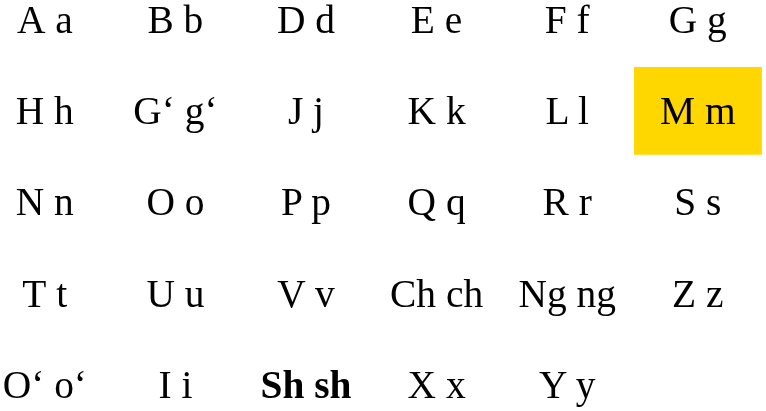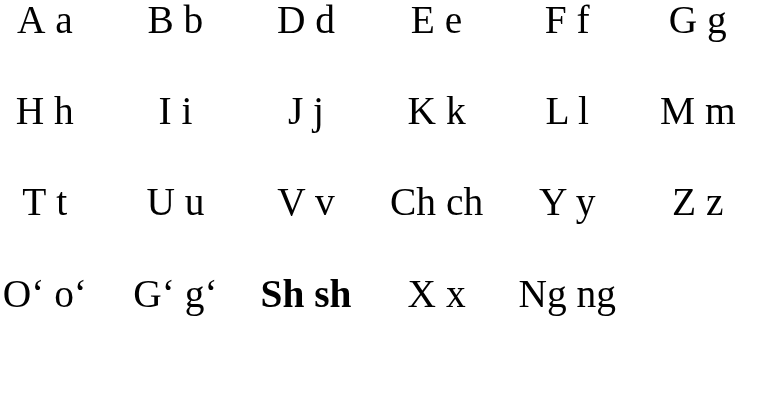(175, 111) Gʻ gʻ -> (175, 111) I i
(698, 111) gold background -> (698, 111) no background
- row: (45, 202)
(567, 293) Ng ng -> (567, 202) Y y
(175, 385) I i -> (175, 293) Gʻ gʻ
(567, 385) Y y -> (567, 293) Ng ng
